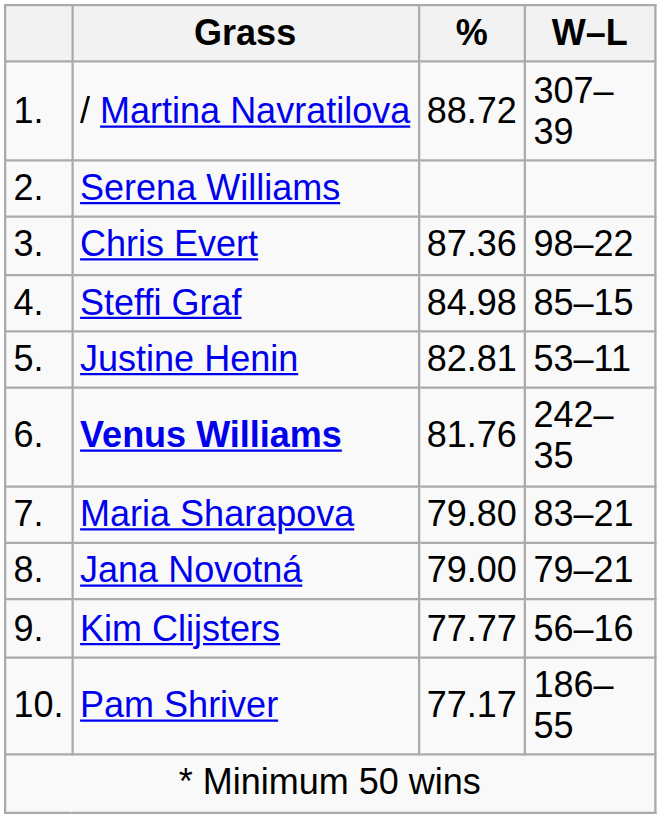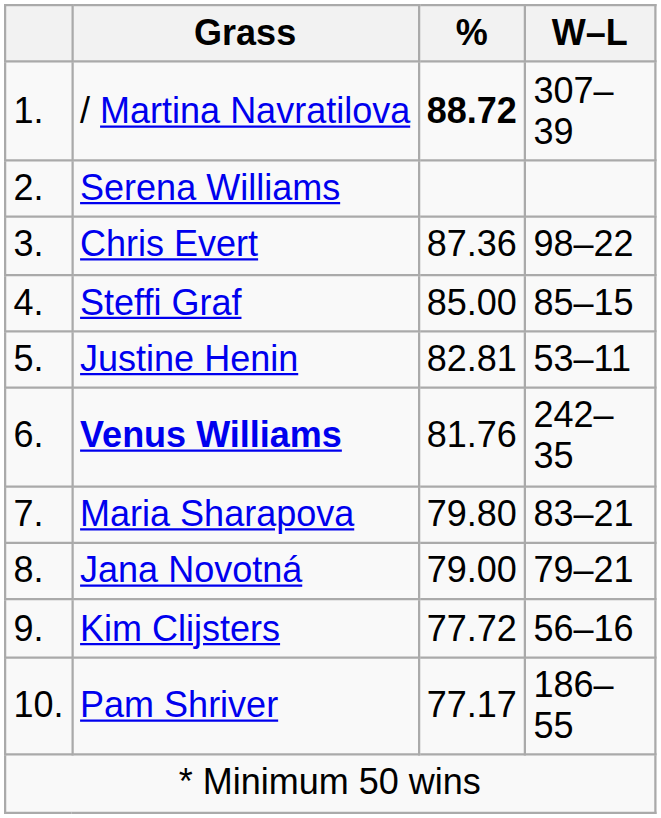(472, 110) normal -> (472, 110) bold
(472, 301) 84.98 -> (472, 301) 85.00
(472, 627) 77.77 -> (472, 627) 77.72
